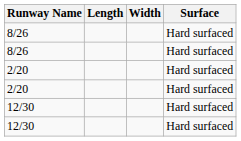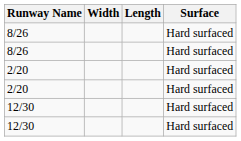columns swapped: (105, 13) <-> (145, 13)
